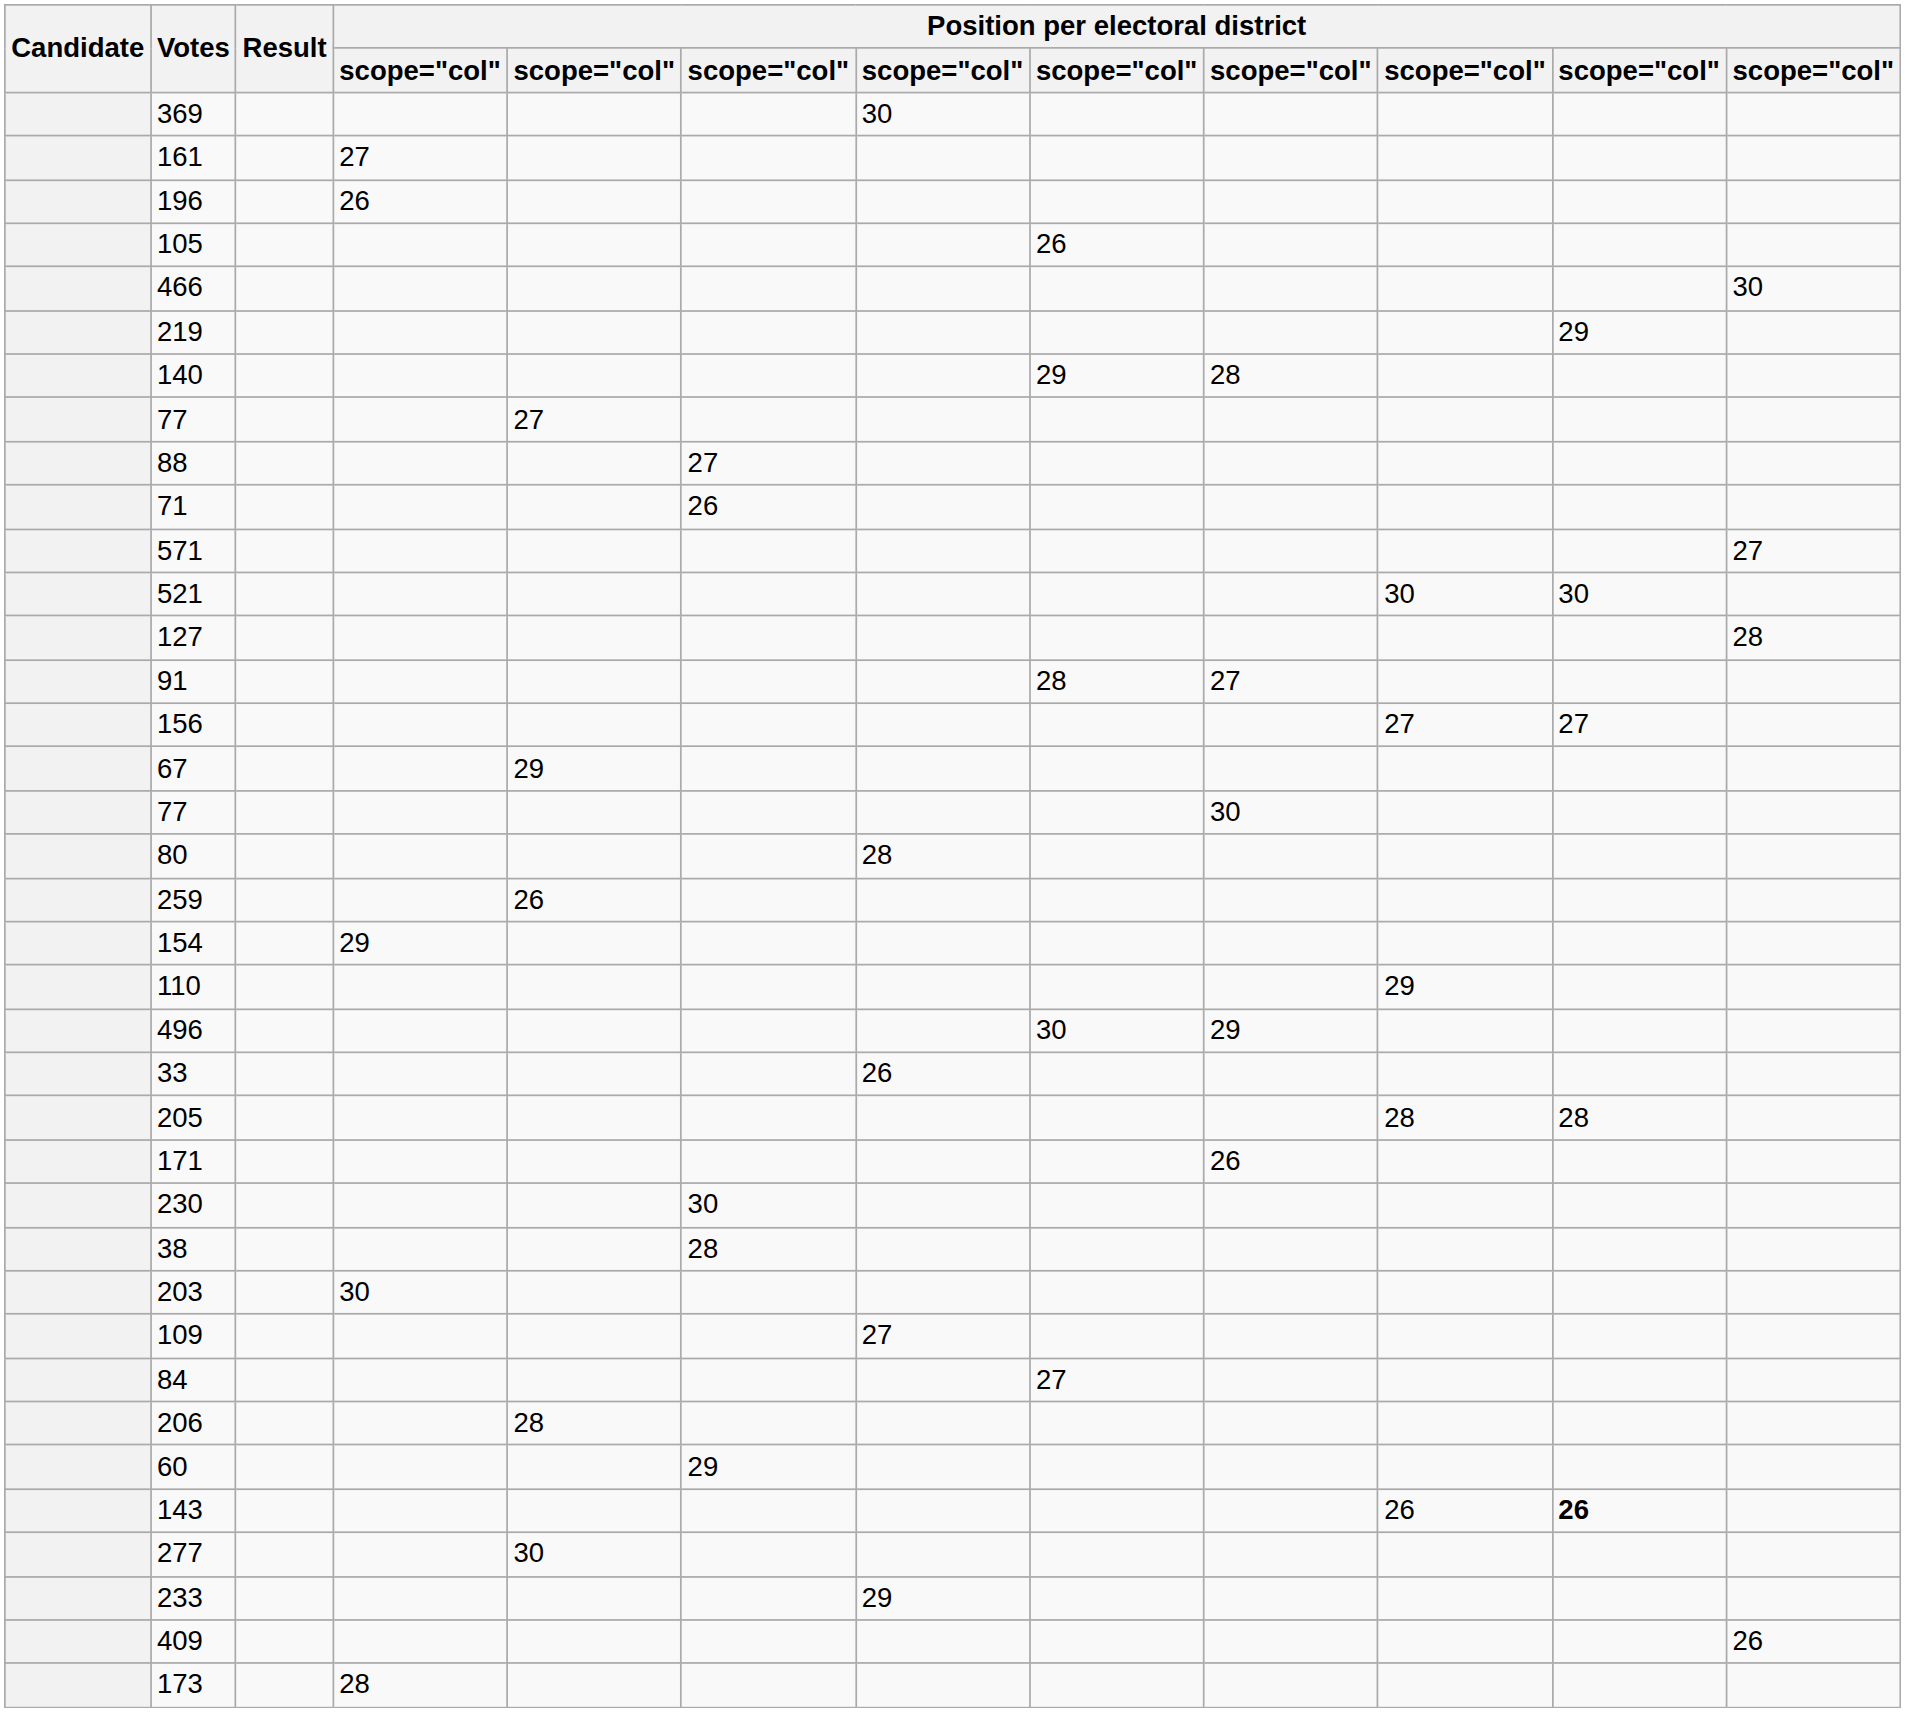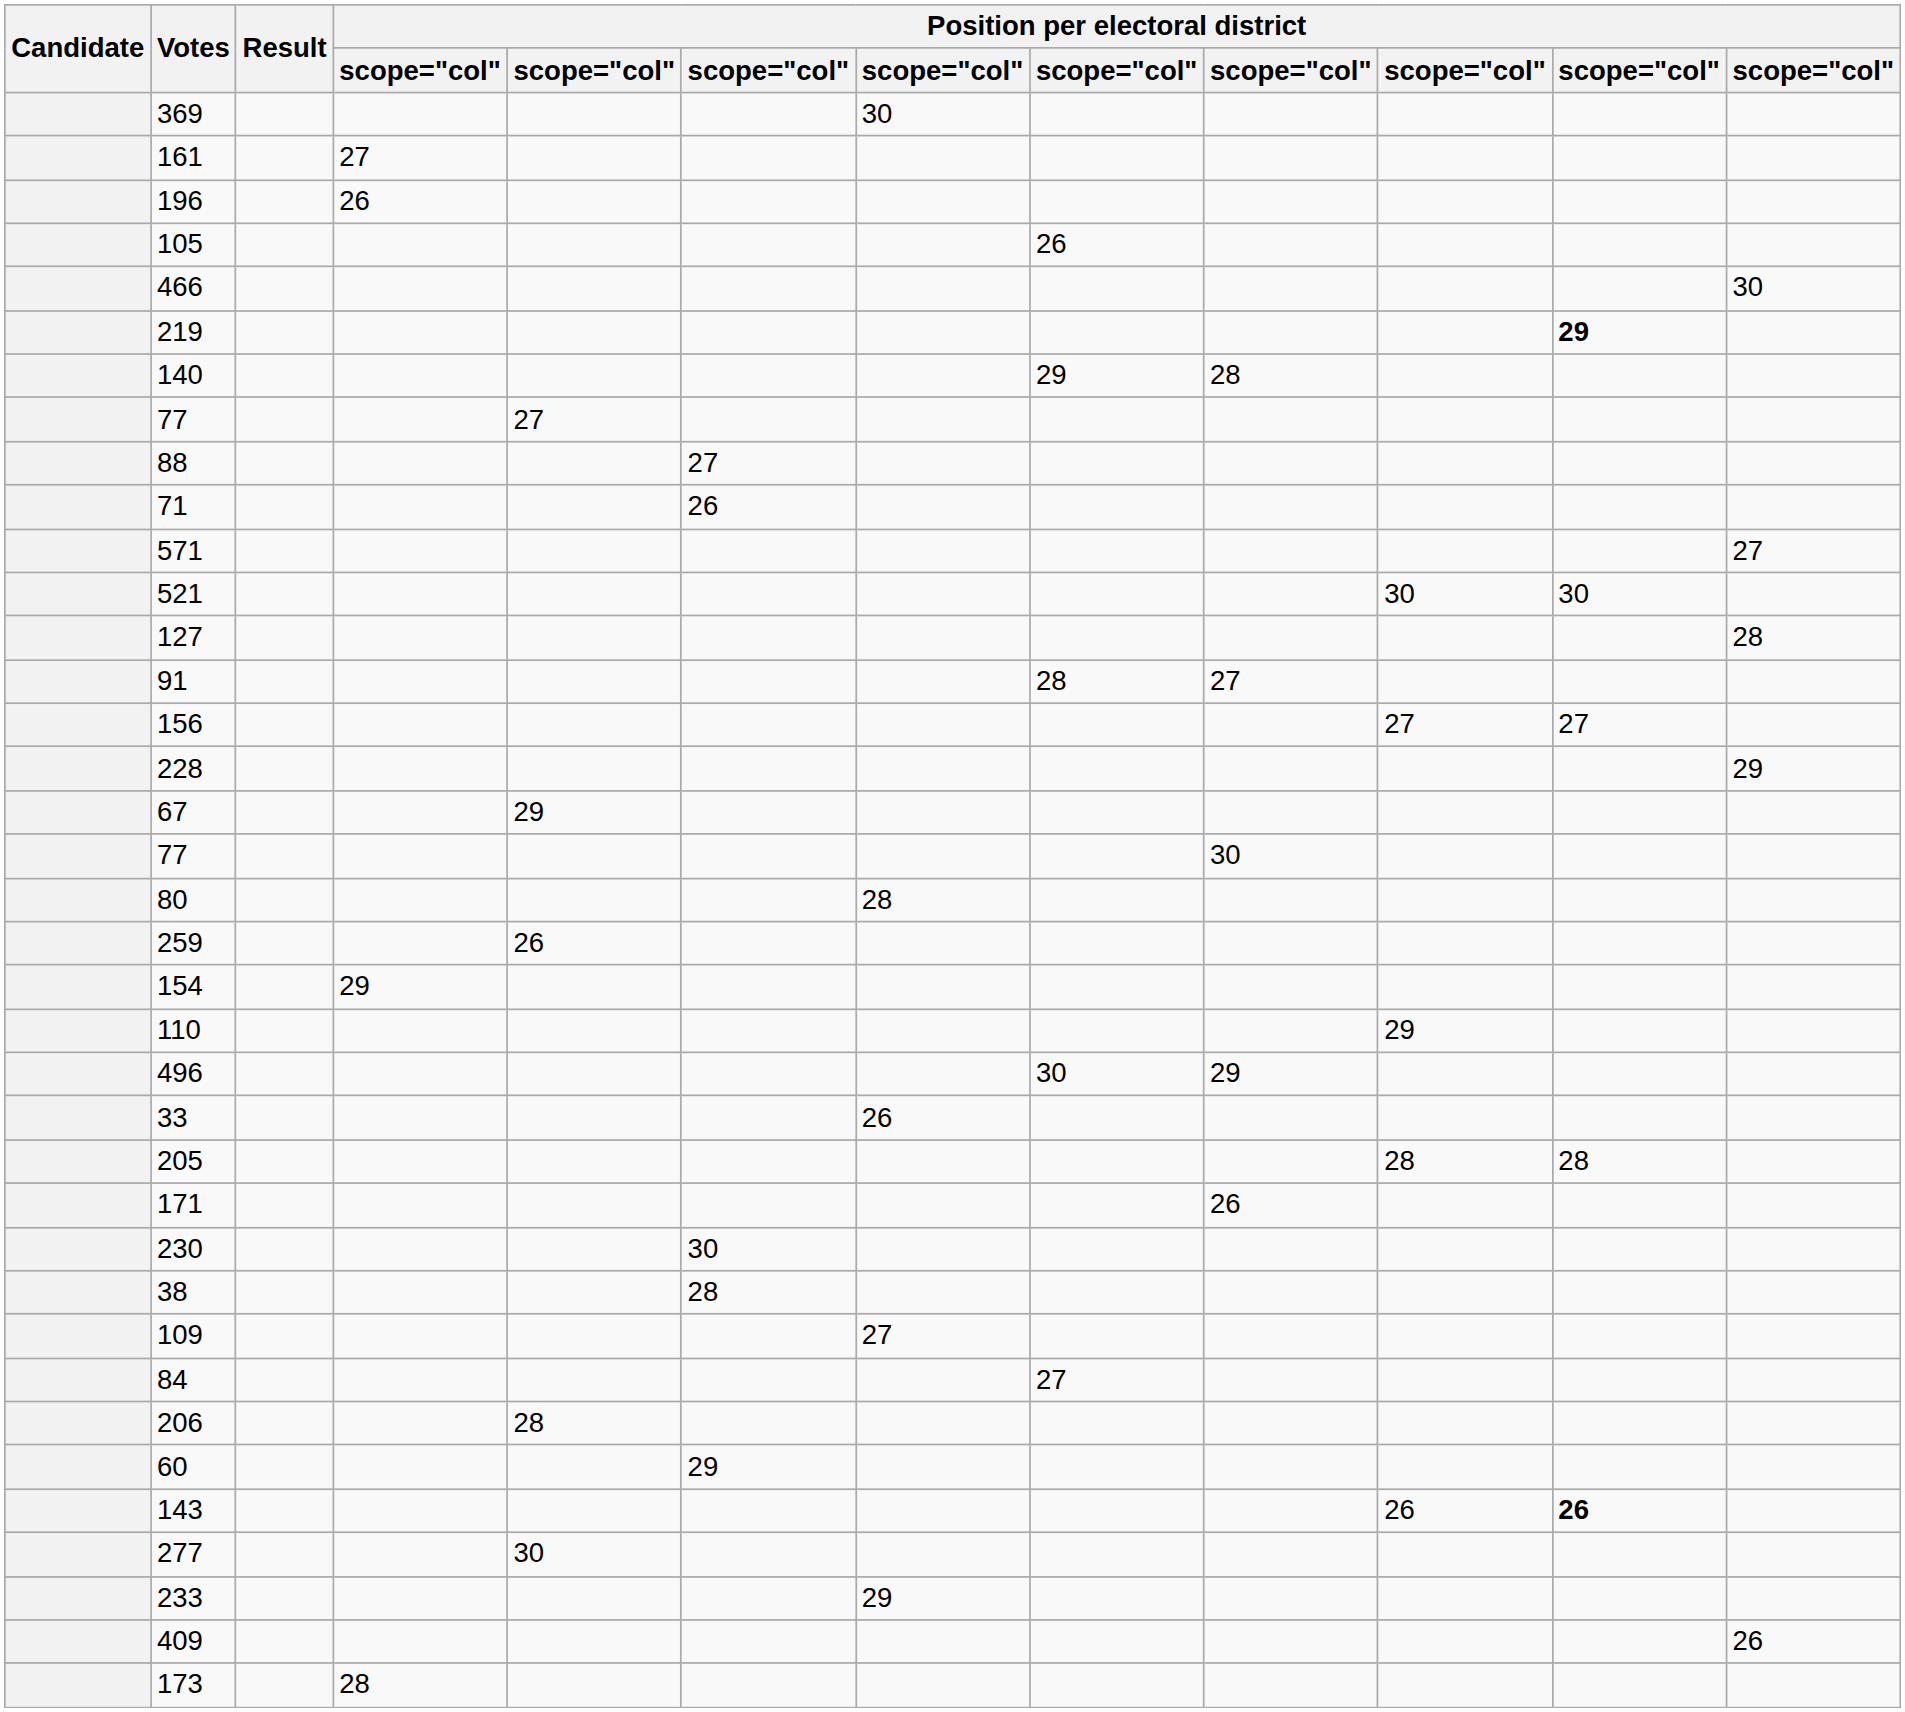(1574, 331) normal -> (1574, 331) bold
+ row: (180, 768)
- row: (180, 1292)
